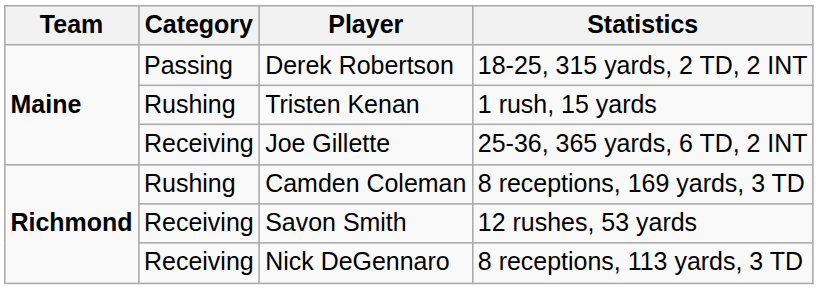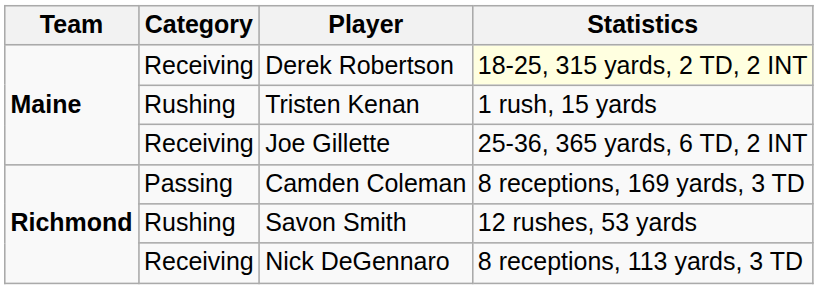(188, 64) Passing -> (199, 64) Receiving
(643, 64) no background -> (643, 64) lightyellow background
(190, 183) Rushing -> (188, 183) Passing
(199, 223) Receiving -> (190, 223) Rushing
